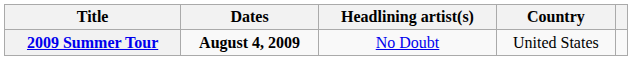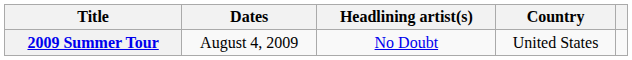(250, 42) bold -> (249, 42) normal
